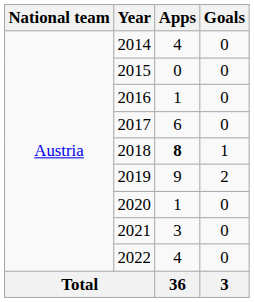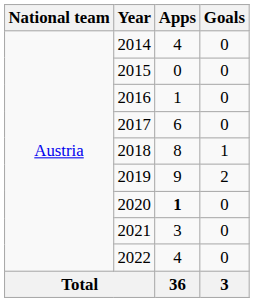(177, 151) bold -> (177, 151) normal
(177, 204) normal -> (177, 204) bold
